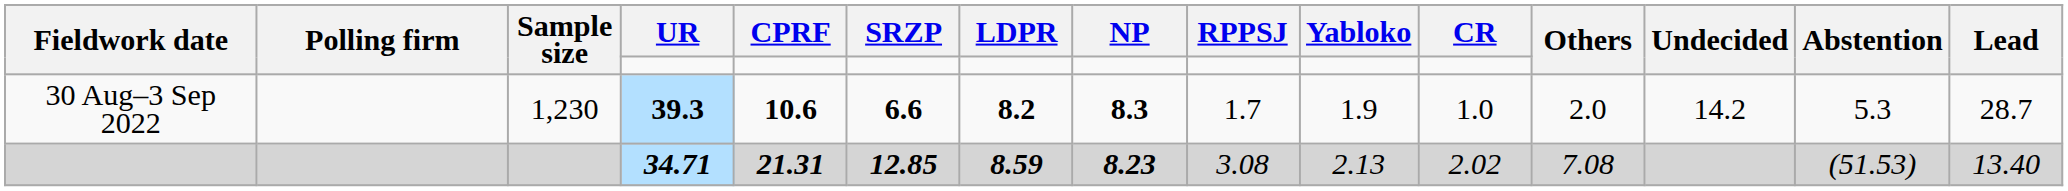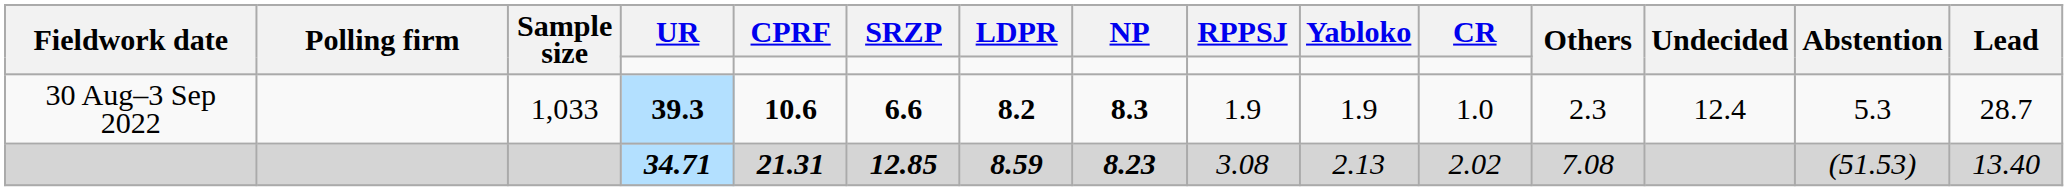(565, 108) 1,230 -> (565, 108) 1,033
(1243, 108) 1.7 -> (1243, 108) 1.9
(1588, 108) 2.0 -> (1588, 108) 2.3
(1720, 108) 14.2 -> (1720, 108) 12.4
